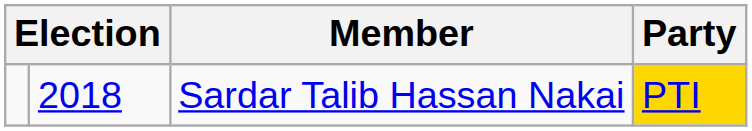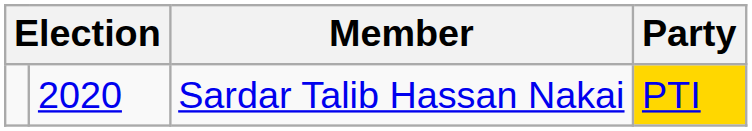(80, 94) 2018 -> (80, 94) 2020
